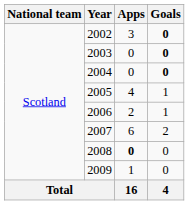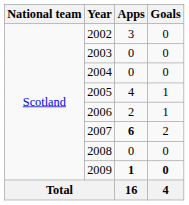(166, 33) bold -> (166, 33) normal
(166, 53) bold -> (166, 53) normal
(166, 72) bold -> (166, 72) normal
(131, 131) normal -> (131, 131) bold
(131, 151) bold -> (131, 151) normal
(131, 170) normal -> (131, 170) bold
(166, 170) normal -> (166, 170) bold
